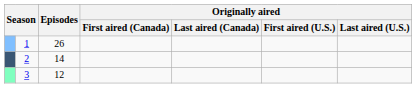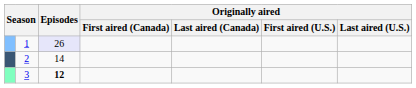(59, 43) no background -> (59, 43) lavender background
(59, 75) normal -> (59, 75) bold
